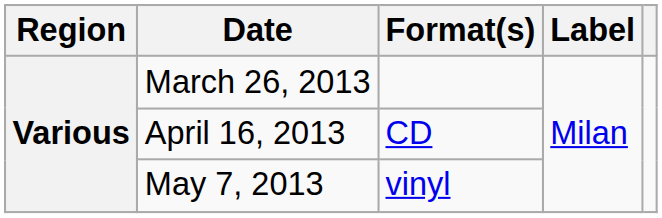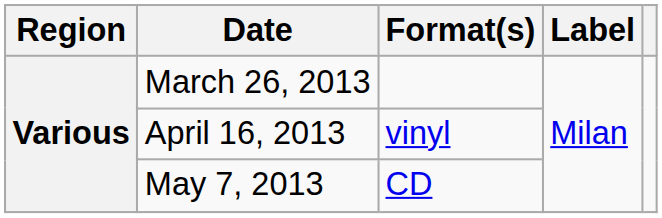(409, 133) CD -> (418, 133) vinyl
(418, 184) vinyl -> (409, 184) CD
